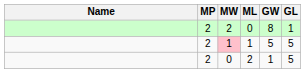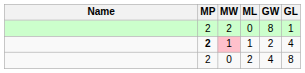(208, 44) normal -> (208, 44) bold
(270, 44) 5 -> (270, 44) 2
(291, 44) 5 -> (291, 44) 4
(270, 60) 1 -> (270, 60) 4
(291, 60) 5 -> (291, 60) 8
